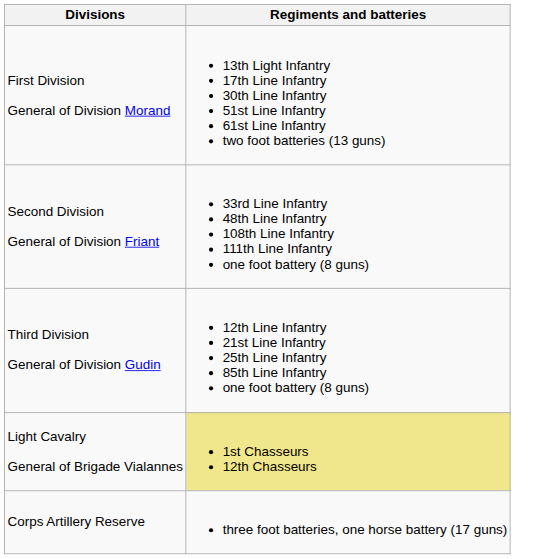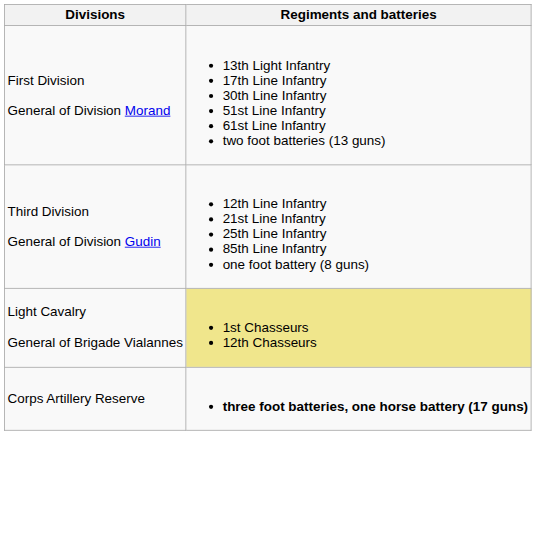- row: (83, 226)
(348, 530) normal -> (359, 406) bold
